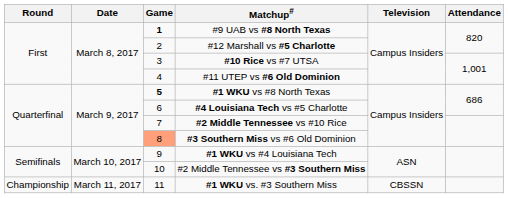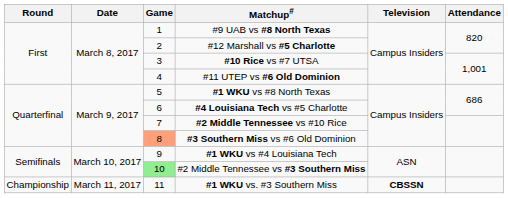(159, 30) bold -> (159, 30) normal
(159, 92) bold -> (159, 92) normal
(159, 169) no background -> (159, 169) lightgreen background
(407, 185) normal -> (407, 185) bold
